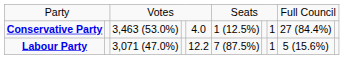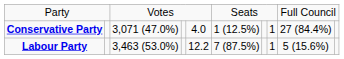(145, 29) 3,463 (53.0%) -> (145, 29) 3,071 (47.0%)
(145, 46) 3,071 (47.0%) -> (145, 46) 3,463 (53.0%)
